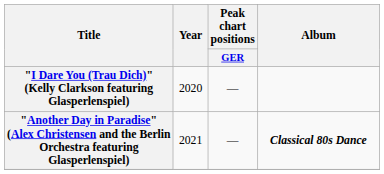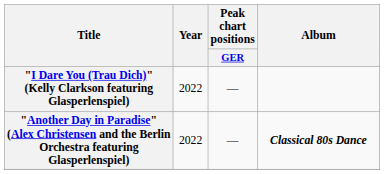(191, 89) 2020 -> (191, 89) 2022
(191, 140) 2021 -> (191, 140) 2022
